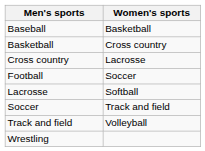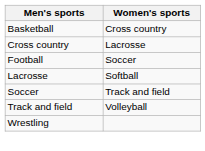- row: (27, 29)
